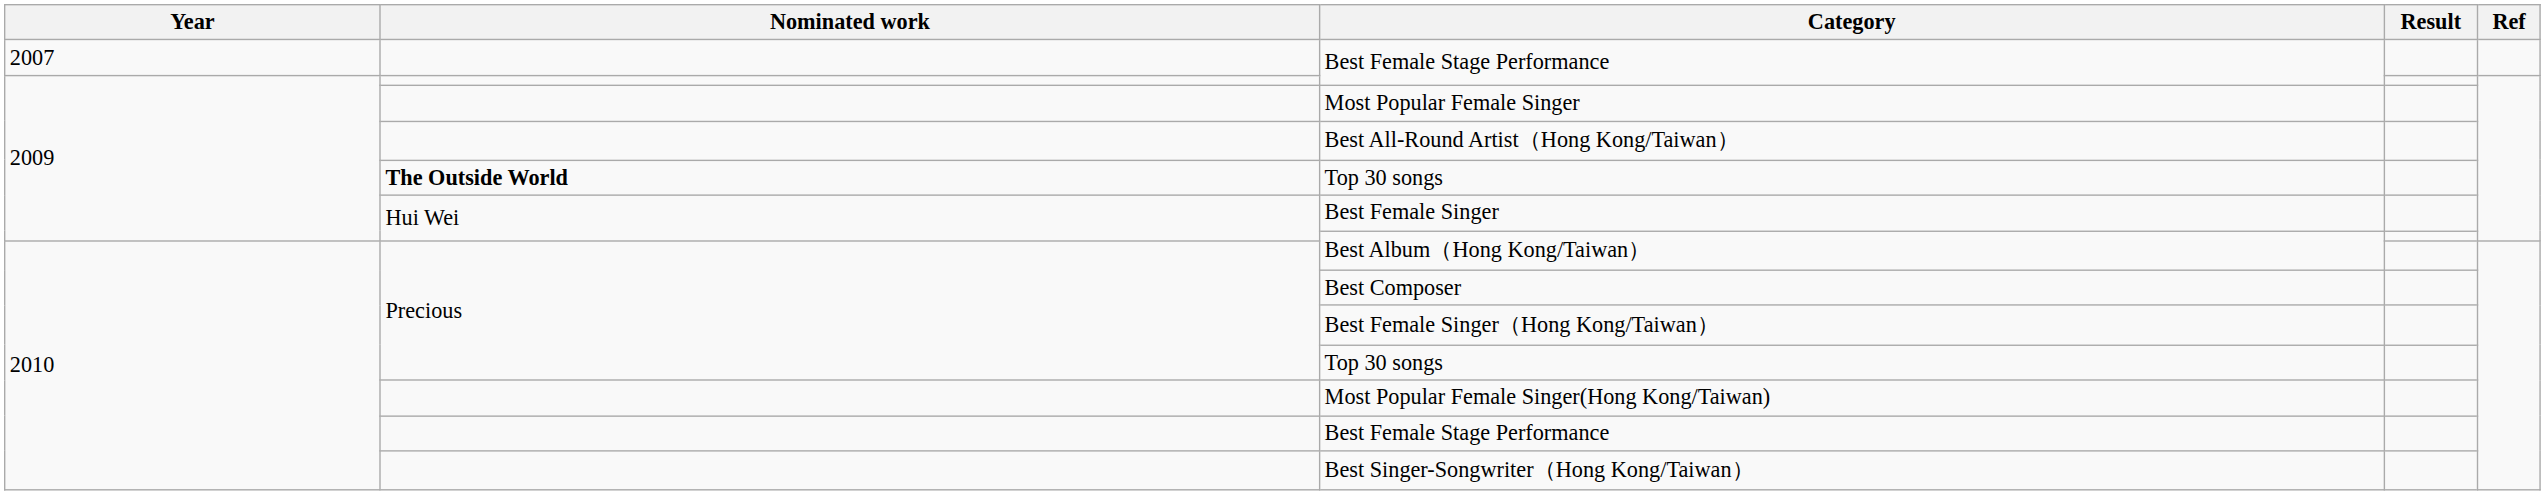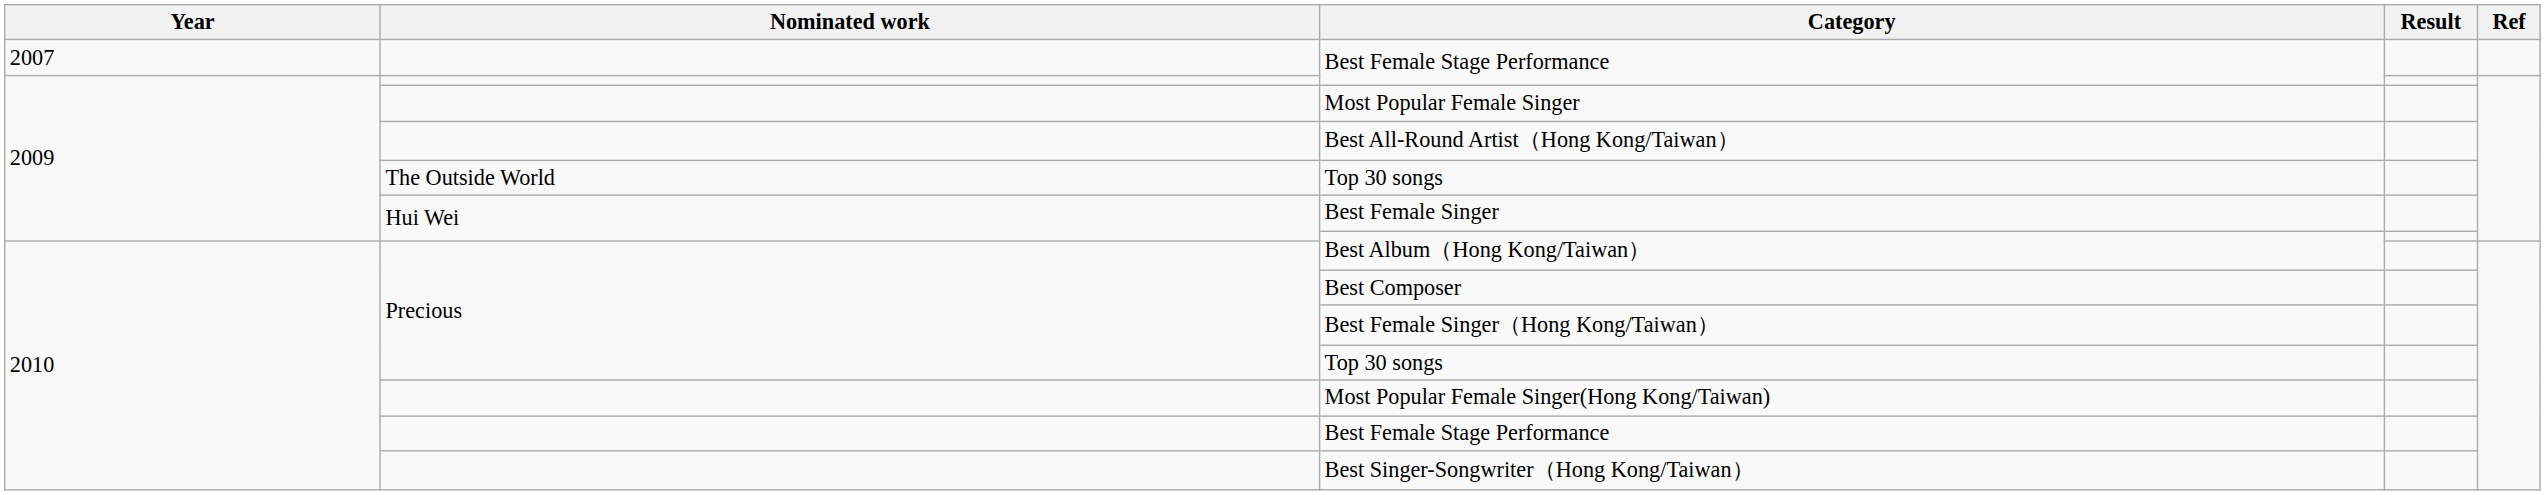(477, 177) bold -> (470, 177) normal
